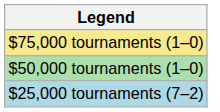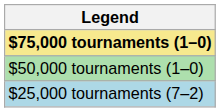(106, 42) normal -> (110, 42) bold
